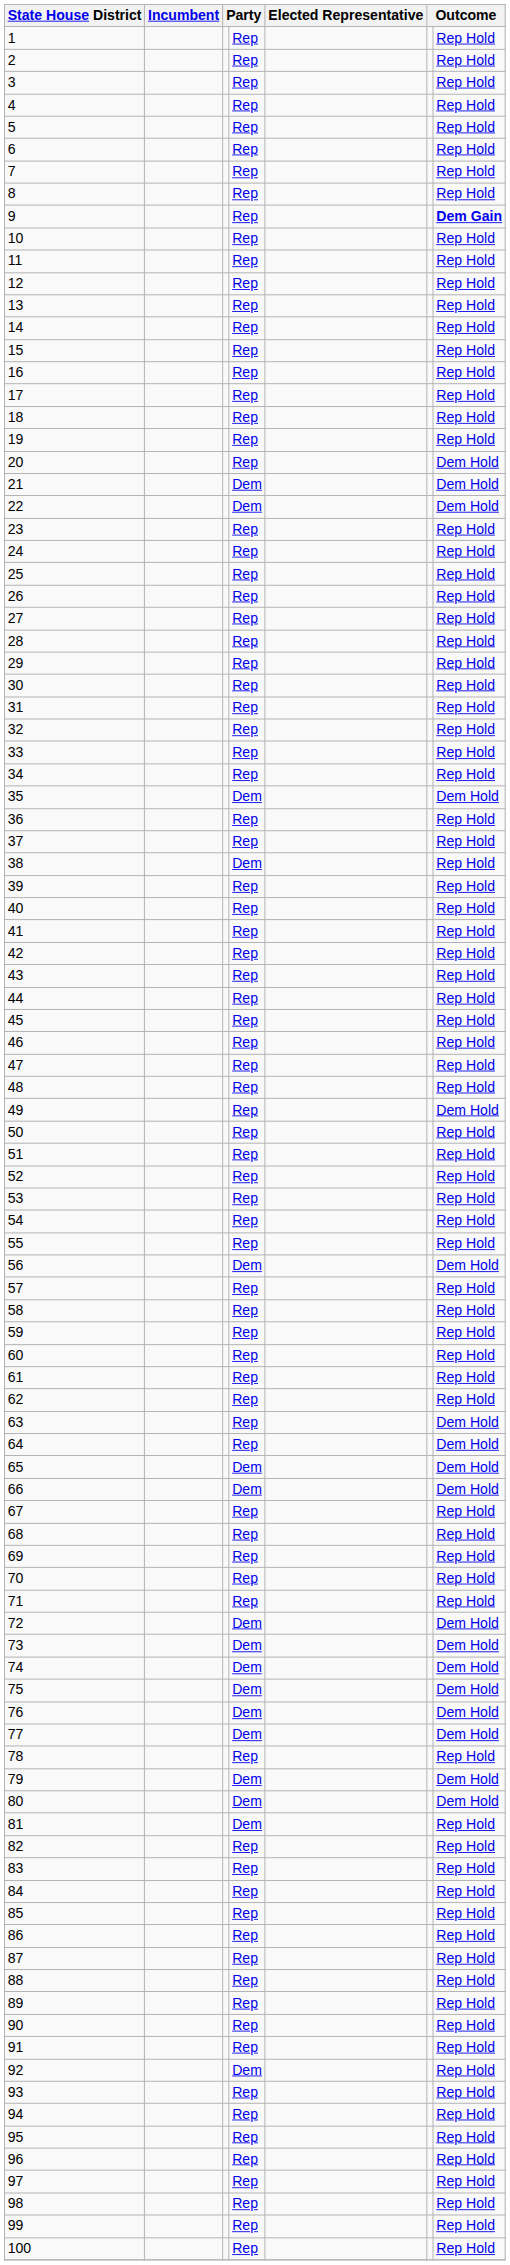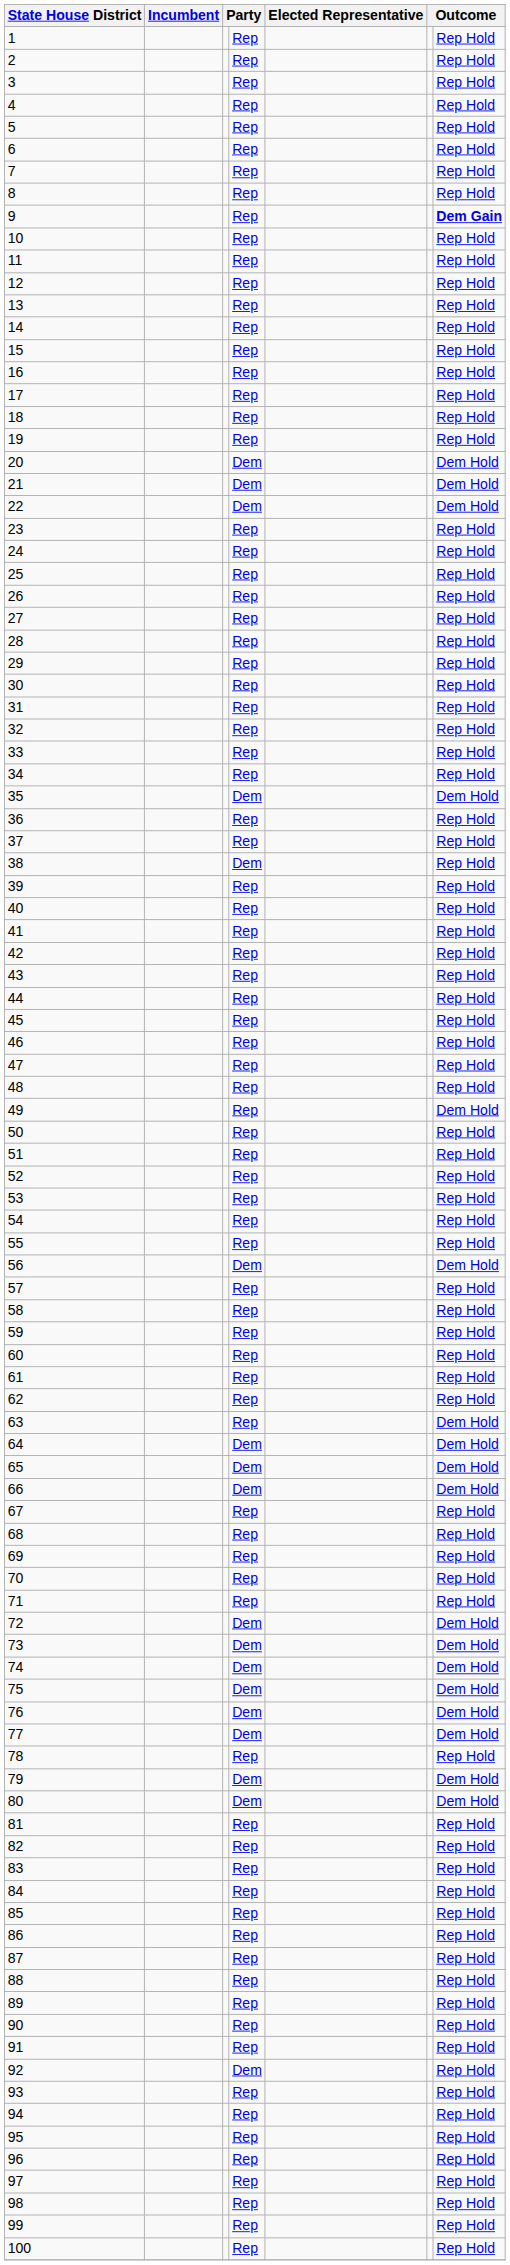(245, 462) Rep -> (247, 462) Dem
(245, 1444) Rep -> (247, 1444) Dem
(247, 1824) Dem -> (245, 1824) Rep
